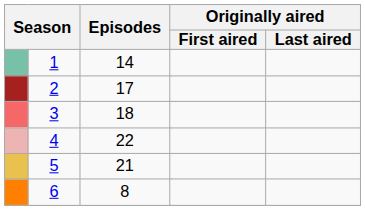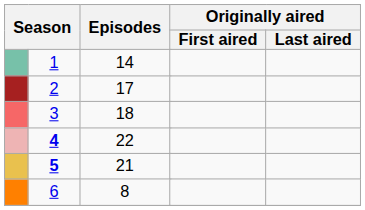(54, 140) normal -> (54, 140) bold
(54, 166) normal -> (54, 166) bold
